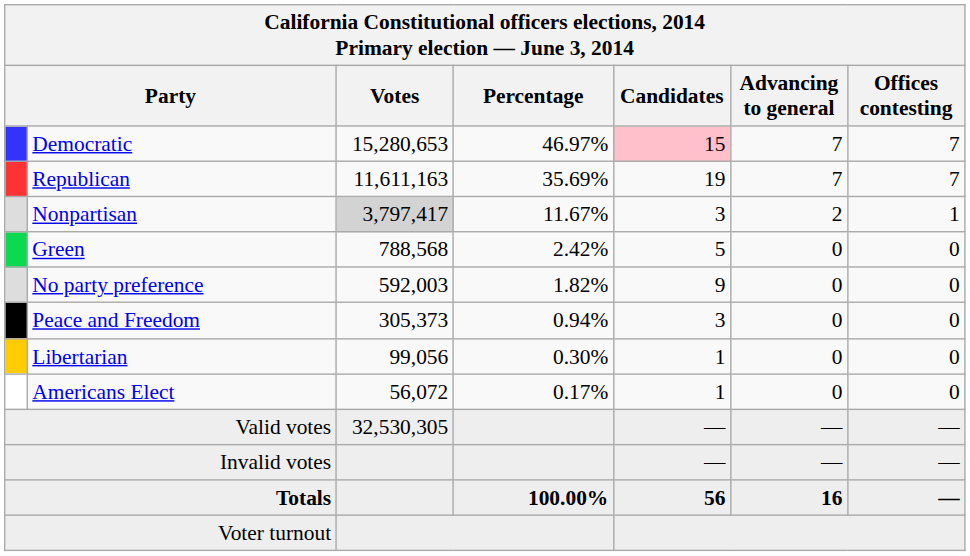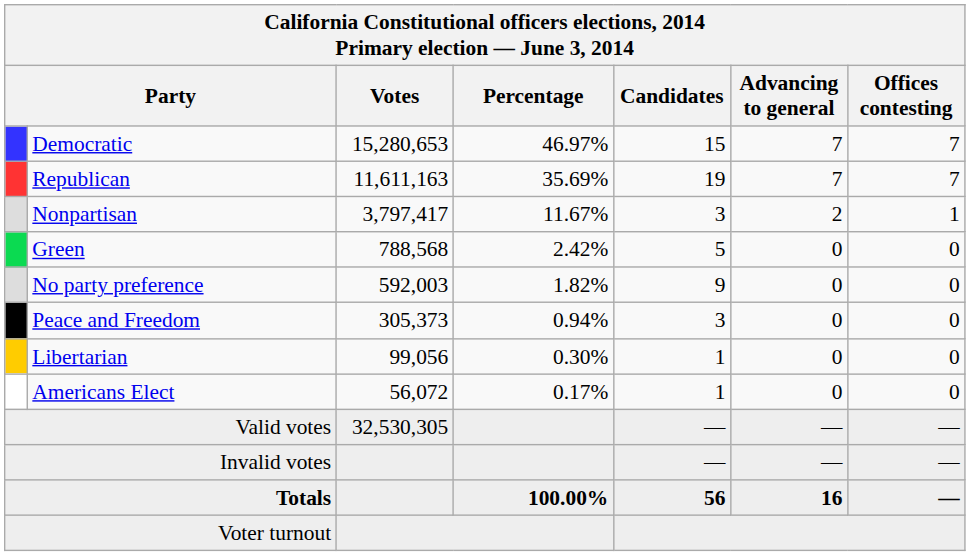(715, 143) pink background -> (715, 143) no background
(405, 214) lightgrey background -> (405, 214) no background
